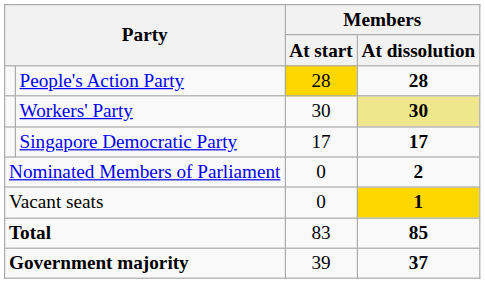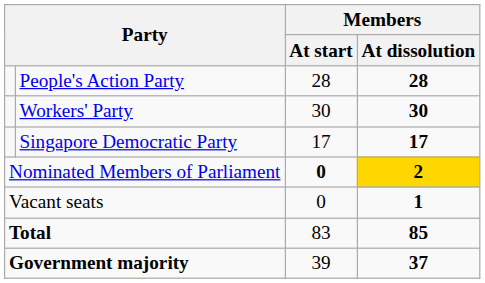(321, 80) gold background -> (321, 80) no background
(418, 111) khaki background -> (418, 111) no background
(321, 171) normal -> (321, 171) bold
(418, 171) no background -> (418, 171) gold background
(418, 202) gold background -> (418, 202) no background
